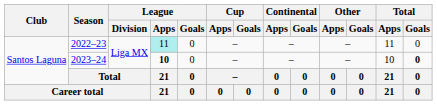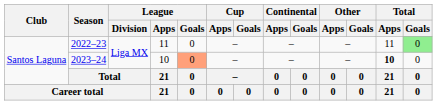(164, 44) paleturquoise background -> (164, 44) no background
(418, 44) no background -> (418, 44) lightgreen background
(164, 60) bold -> (164, 60) normal
(192, 60) no background -> (192, 60) lightsalmon background
(389, 60) normal -> (389, 60) bold
(418, 60) bold -> (418, 60) normal
